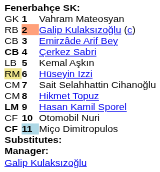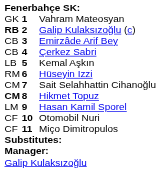(11, 30) normal -> (12, 30) bold
(25, 30) lightsalmon background -> (25, 30) no background
(12, 52) bold -> (11, 52) normal
(12, 74) khaki background -> (12, 74) no background
(12, 96) normal -> (12, 96) bold
(12, 107) bold -> (11, 107) normal
(11, 129) bold -> (11, 129) normal
(27, 129) lightblue background -> (27, 129) no background
